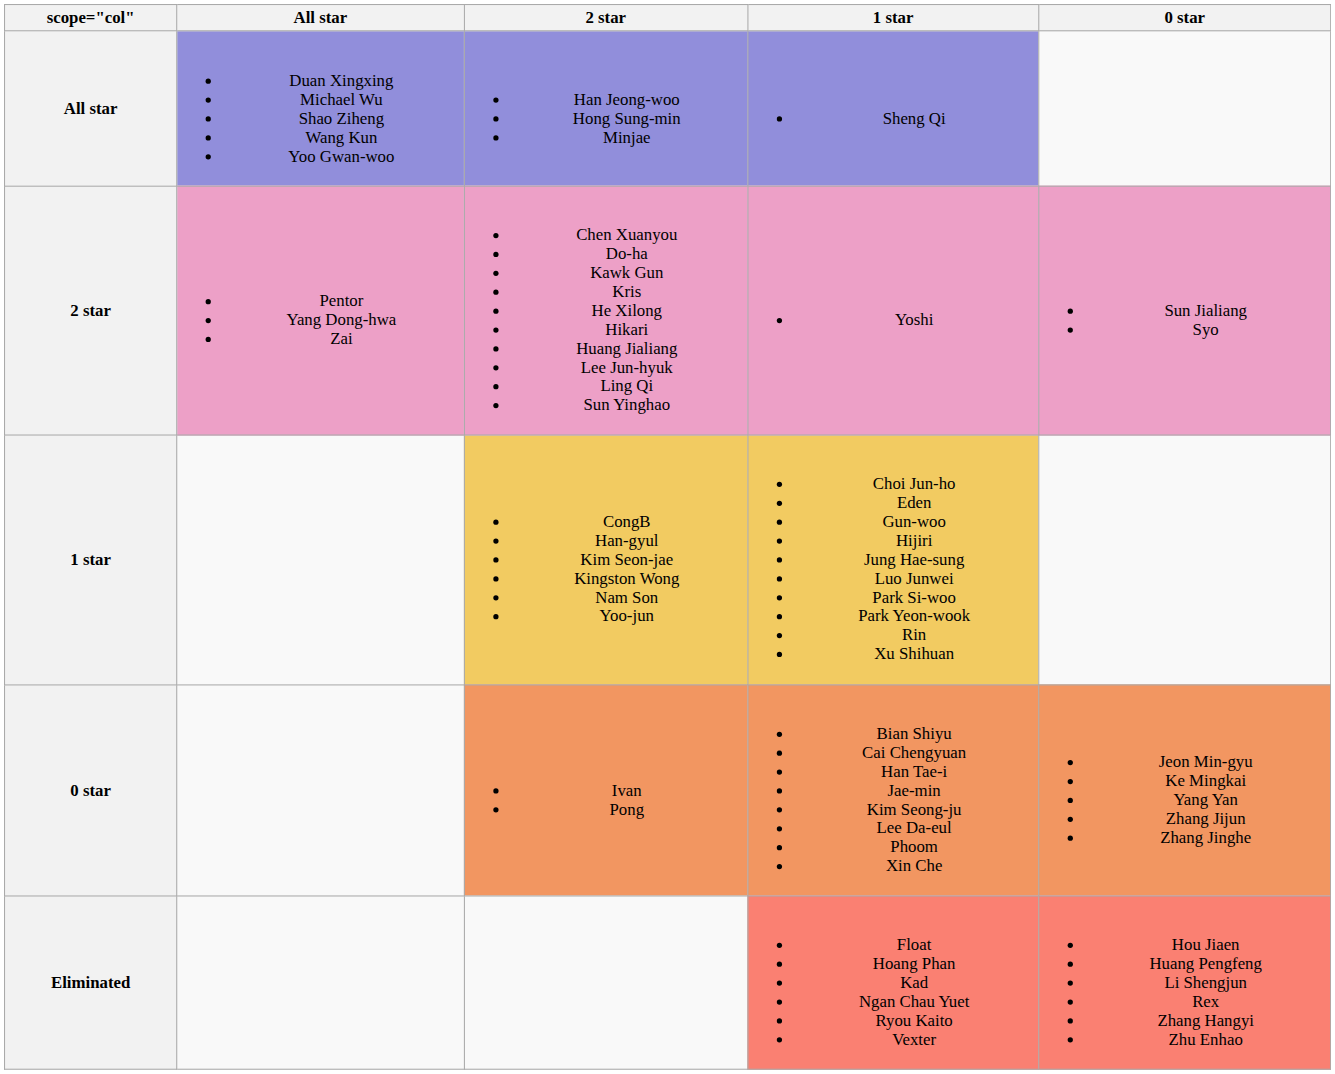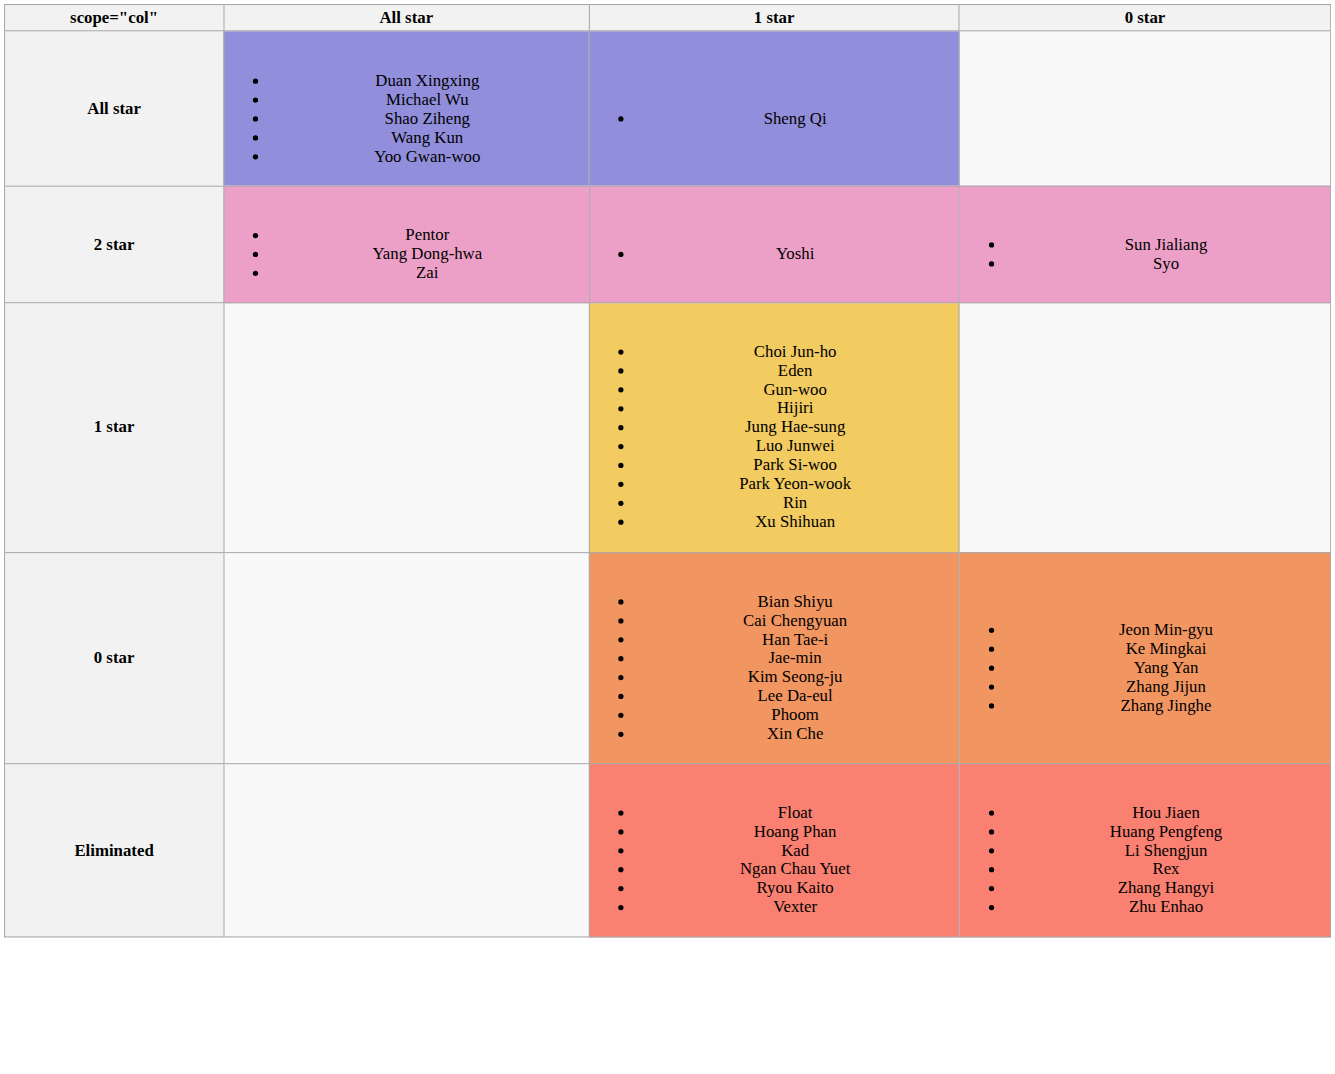- column: (606, 17)
